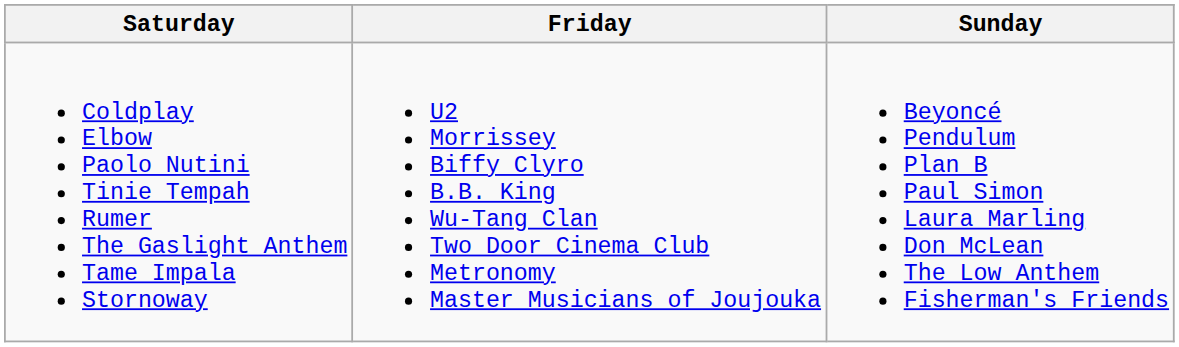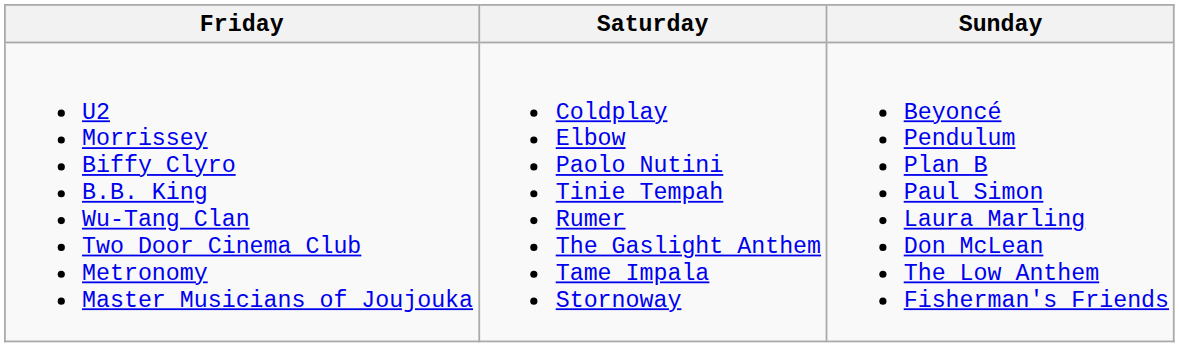columns swapped: (590, 24) <-> (179, 24)
